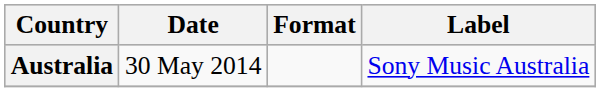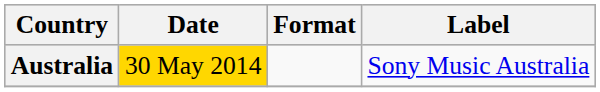(193, 65) no background -> (193, 65) gold background
